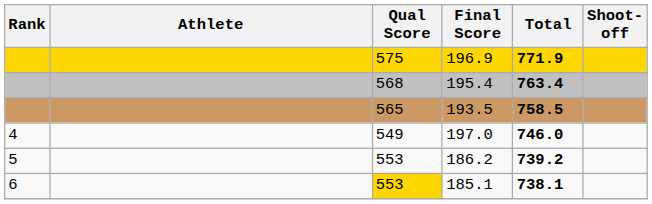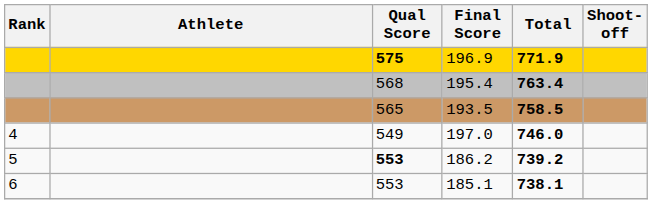(390, 60) normal -> (390, 60) bold
(390, 161) normal -> (390, 161) bold
(390, 186) gold background -> (390, 186) no background
